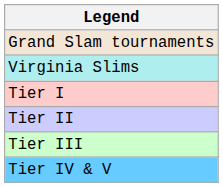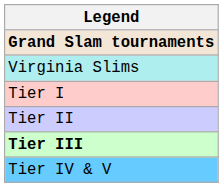(111, 43) normal -> (111, 43) bold
(46, 144) normal -> (46, 144) bold
